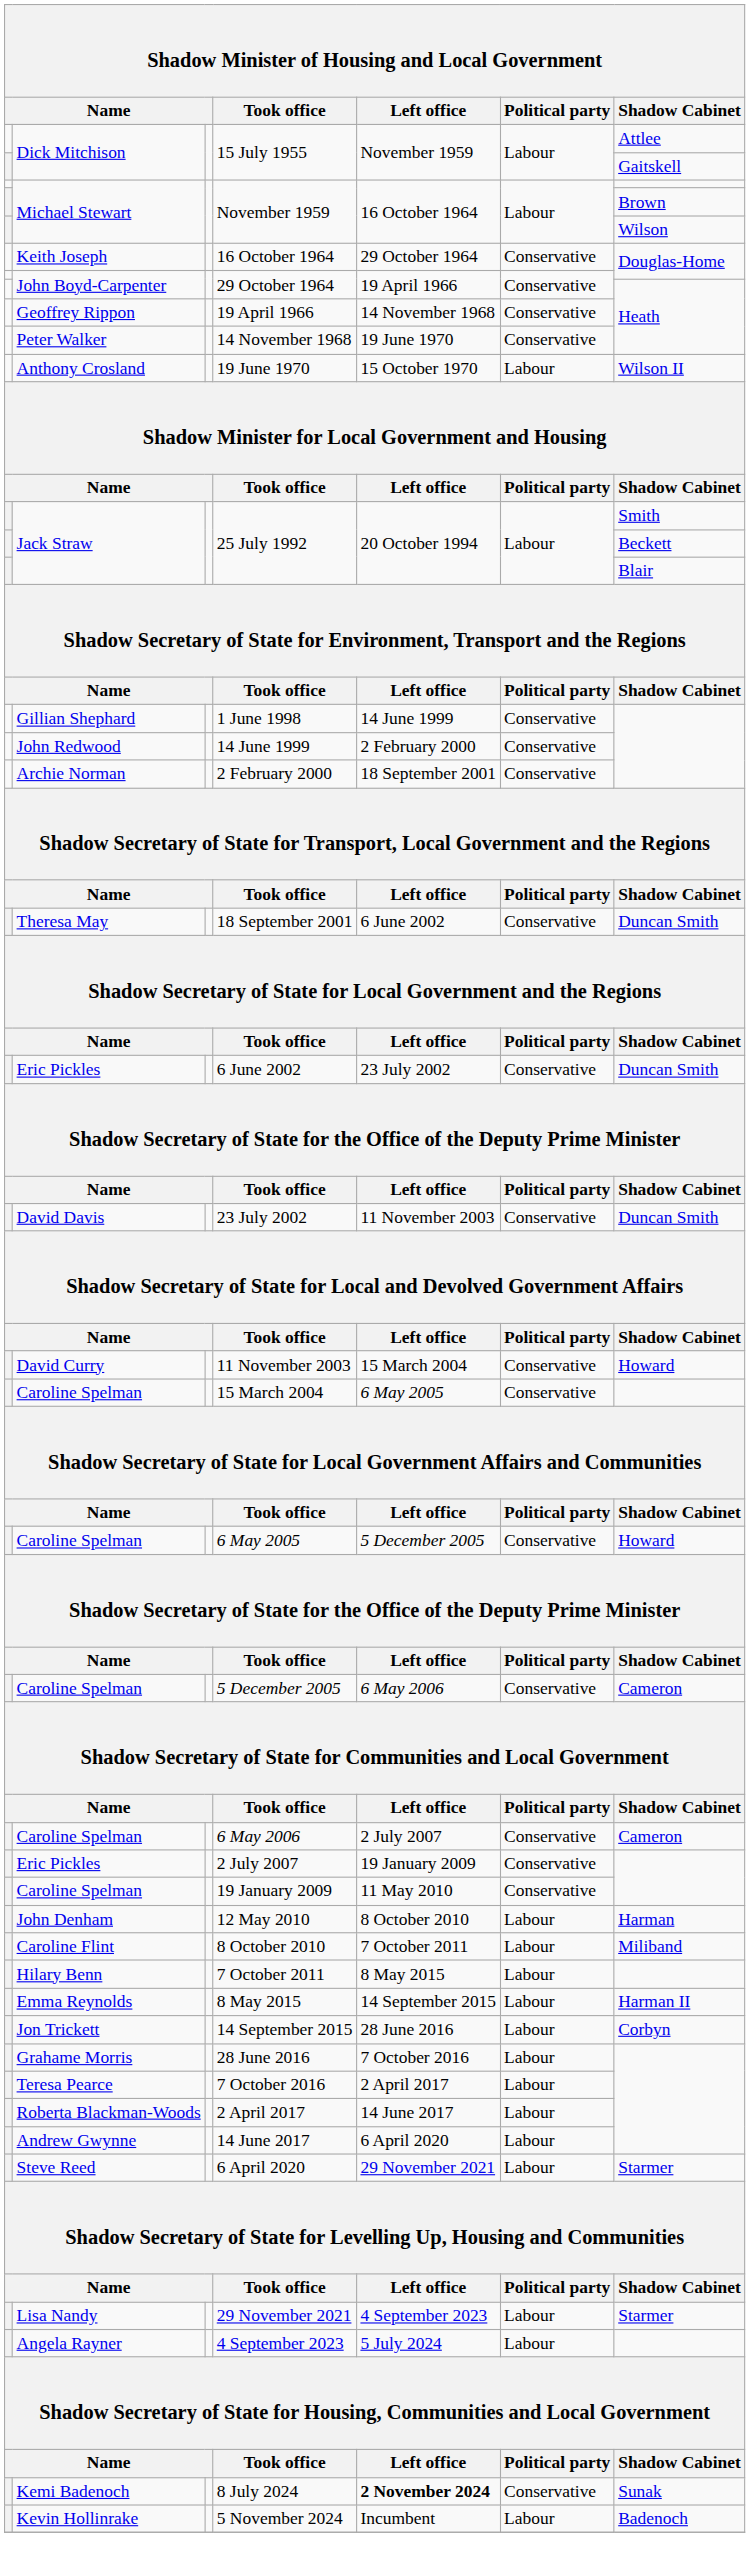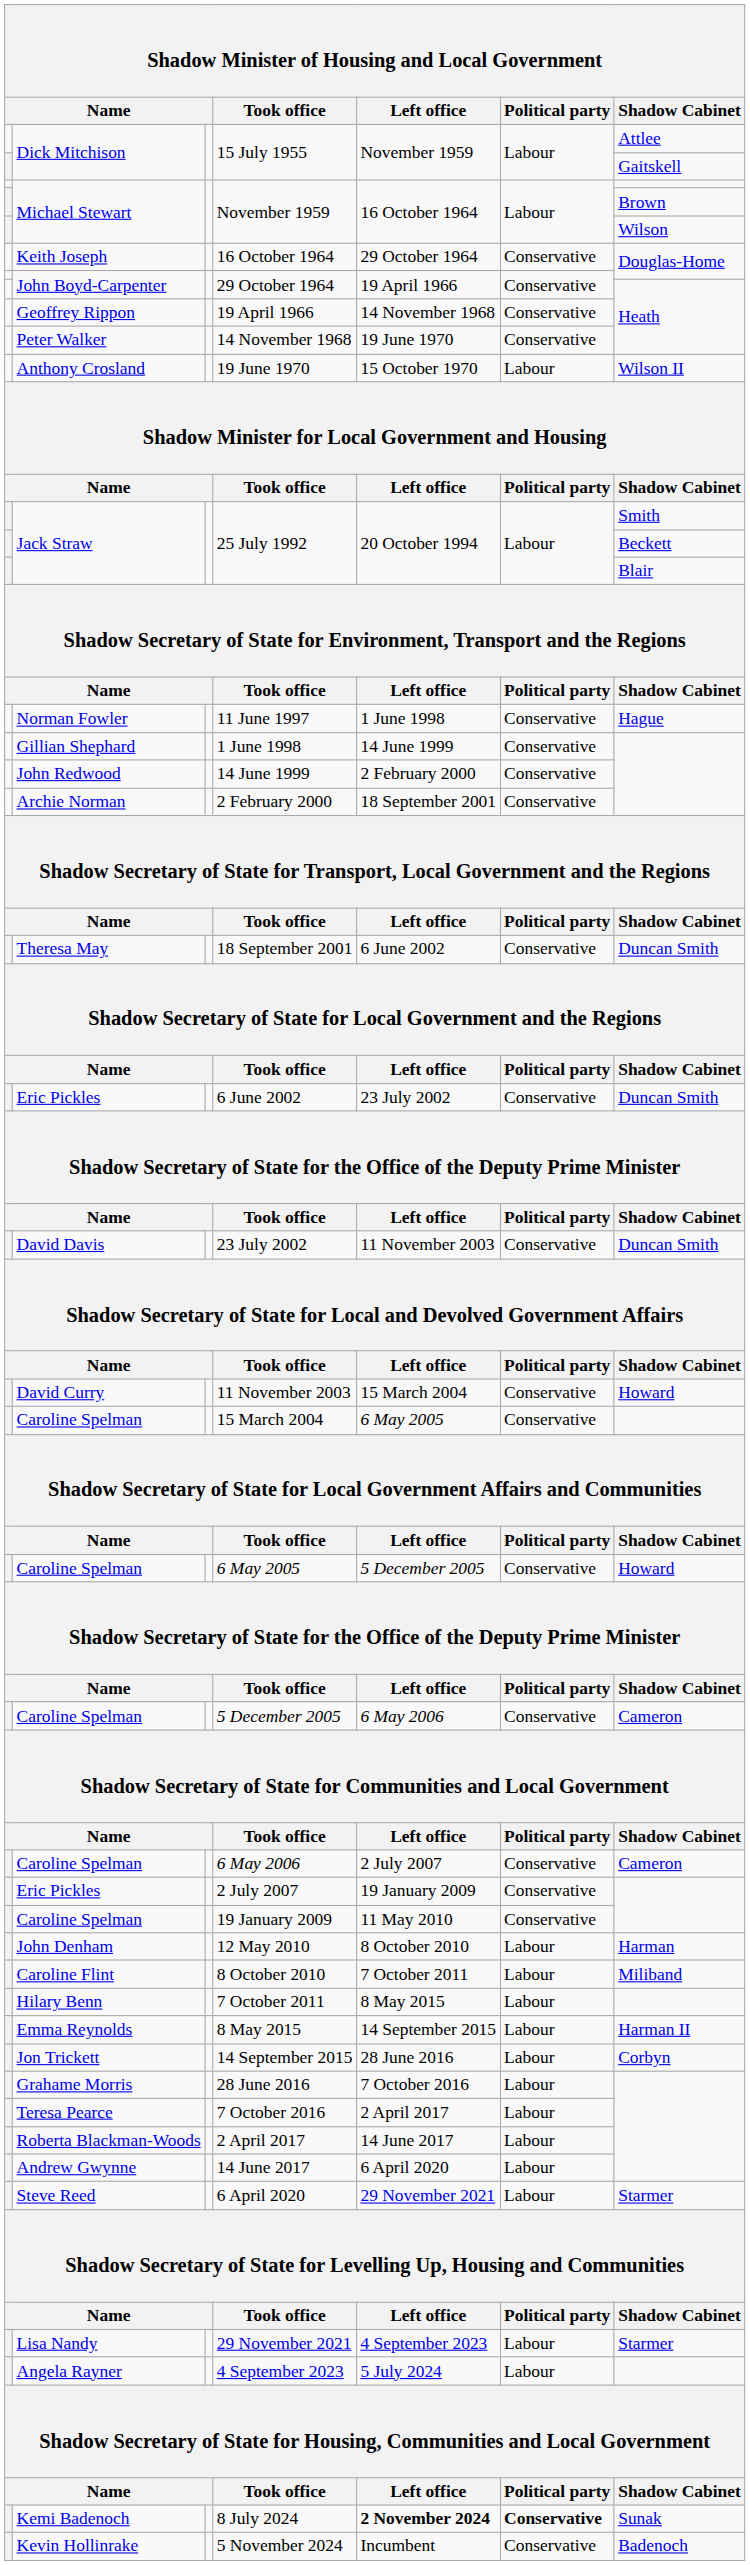+ row: (72, 718)
(550, 2490) normal -> (553, 2518) bold
(529, 2518) Labour -> (550, 2546) Conservative
